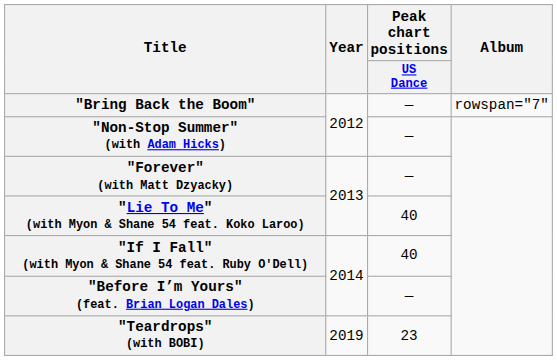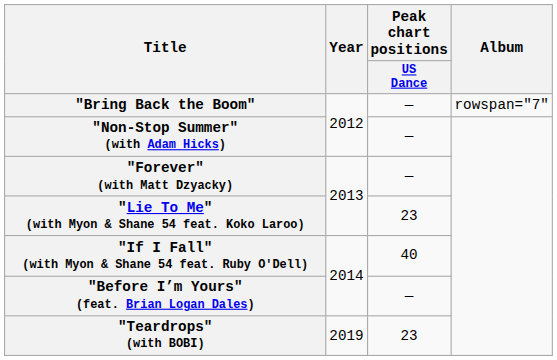(409, 216) 40 -> (409, 216) 23
